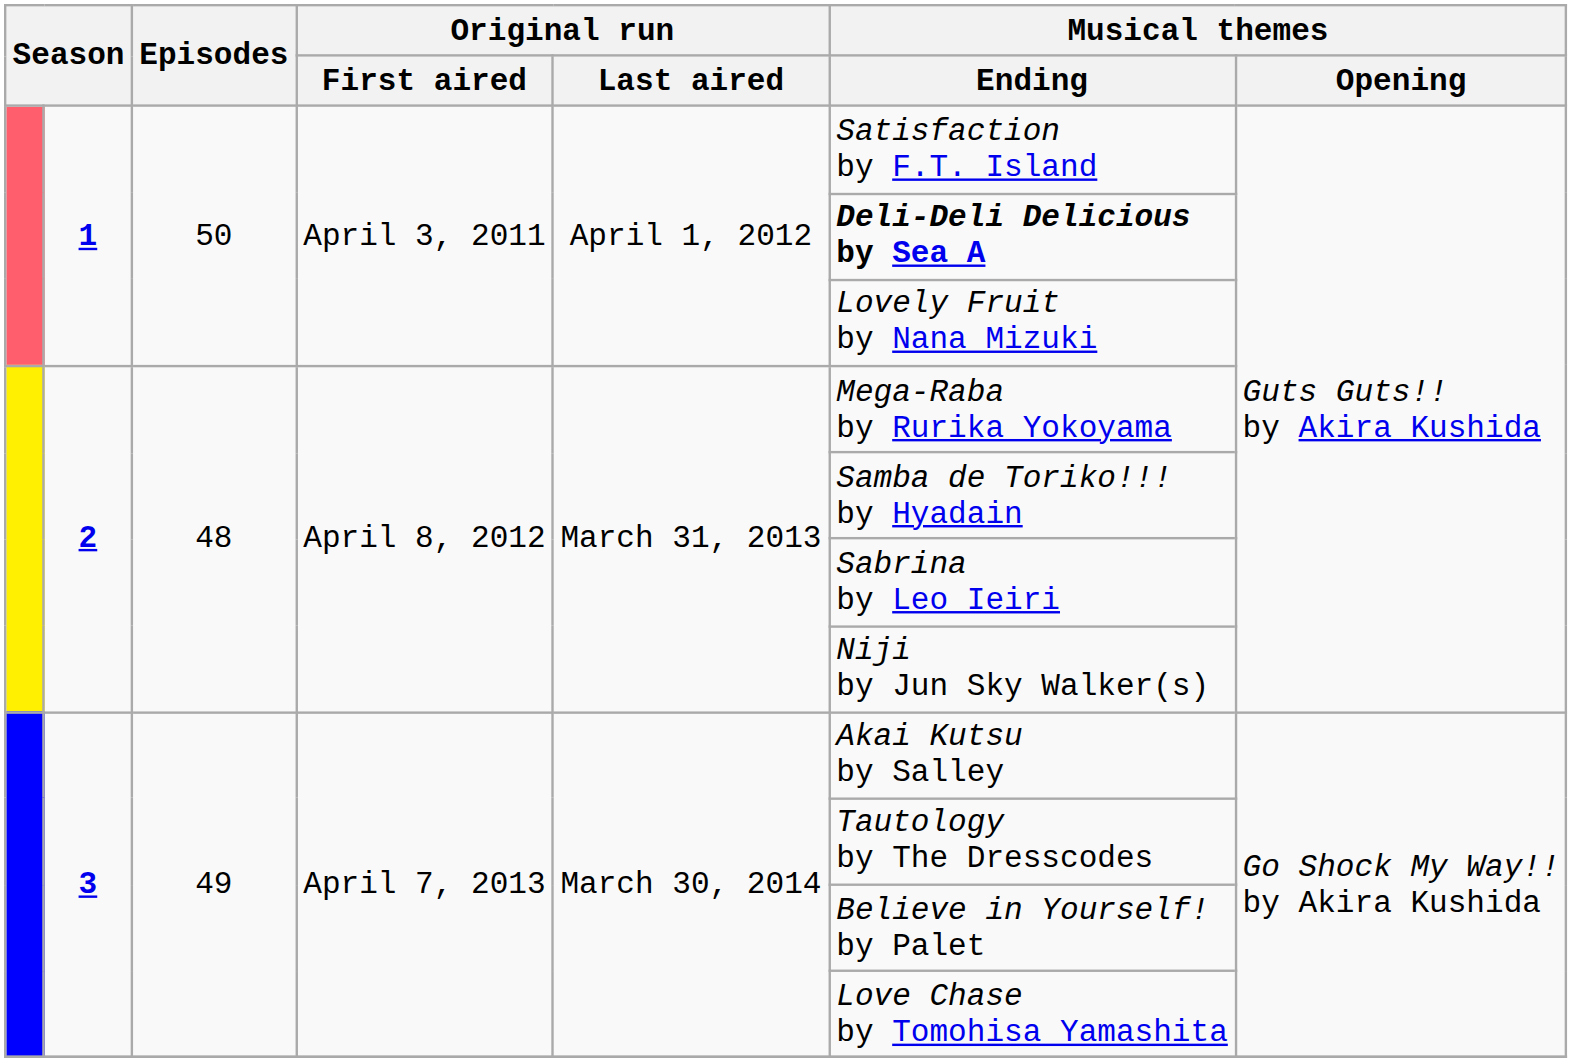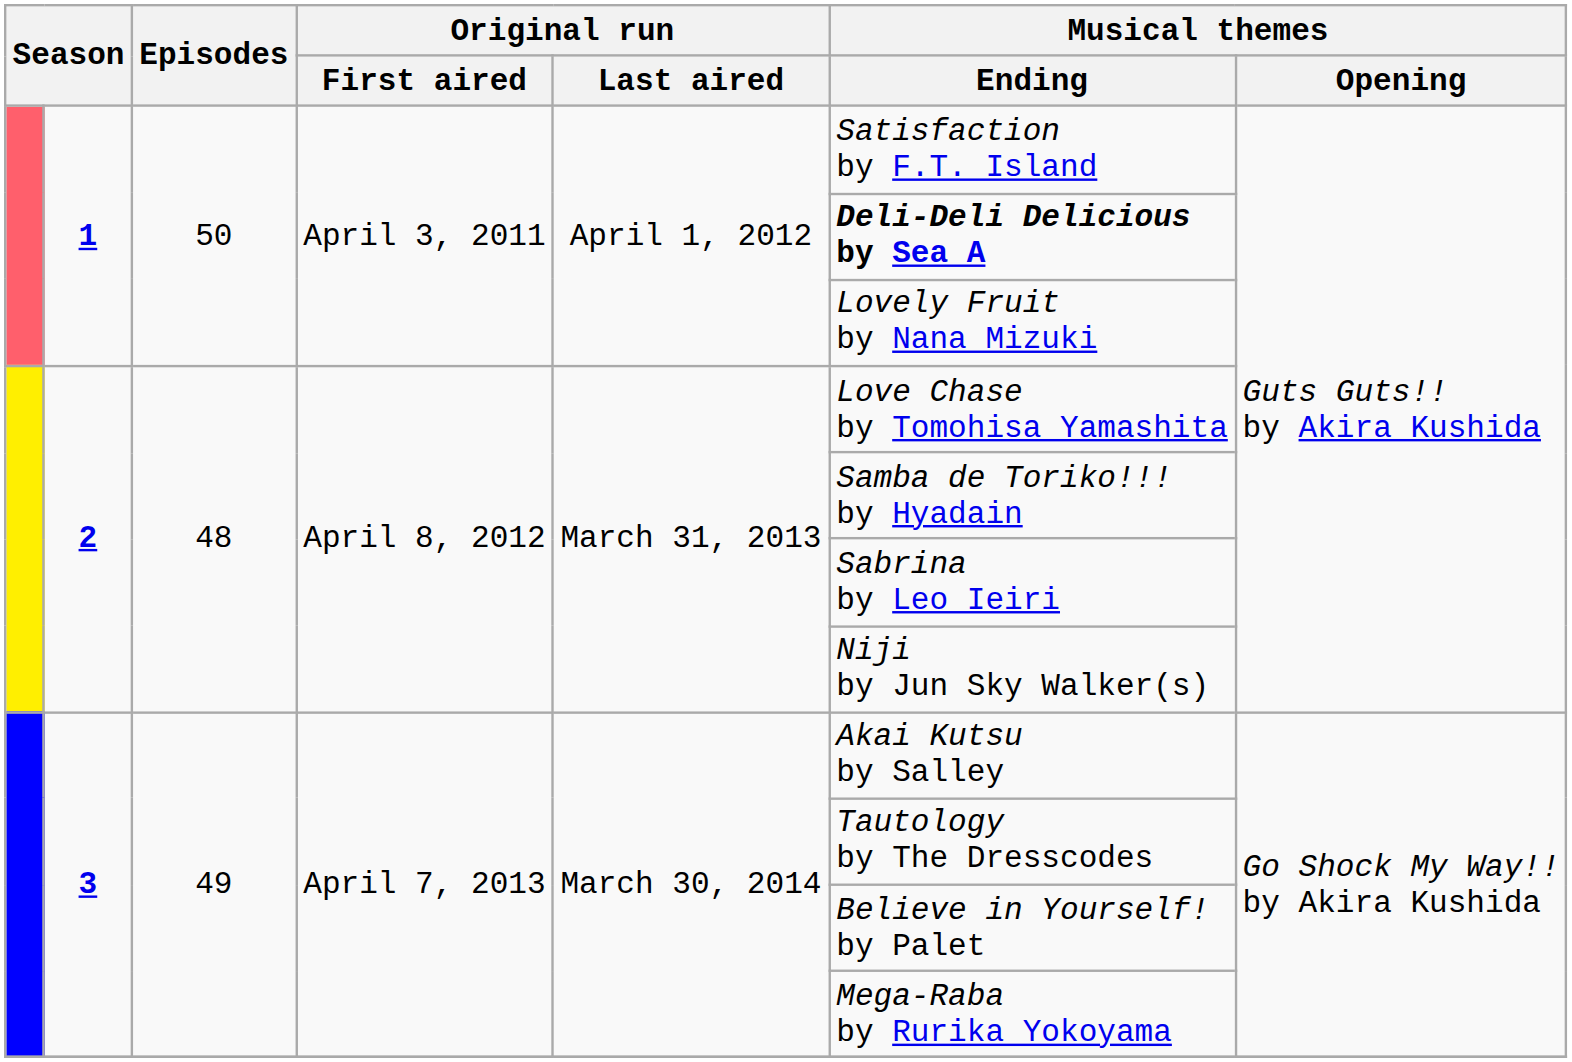(1004, 409) Mega-Raba by Rurika Yokoyama -> (1032, 409) Love Chase by Tomohisa Yamashita
(1032, 1015) Love Chase by Tomohisa Yamashita -> (1004, 1015) Mega-Raba by Rurika Yokoyama
